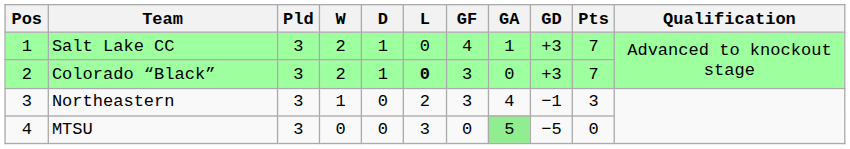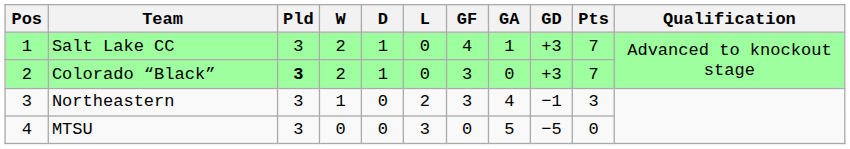(298, 74) normal -> (298, 74) bold
(425, 74) bold -> (425, 74) normal
(509, 130) lightgreen background -> (509, 130) no background
